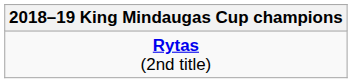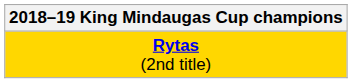(176, 54) no background -> (176, 54) gold background
